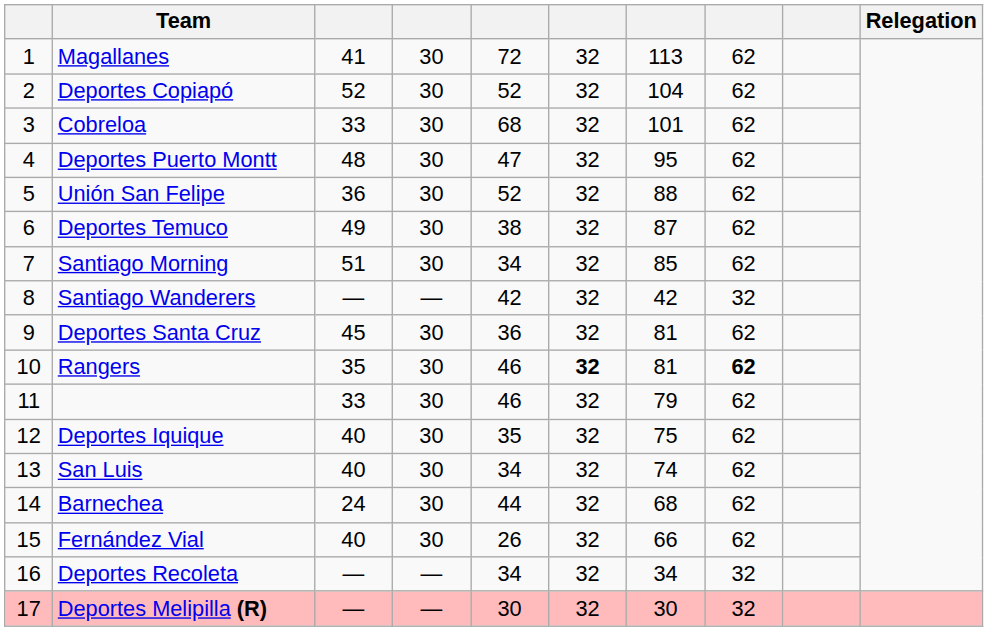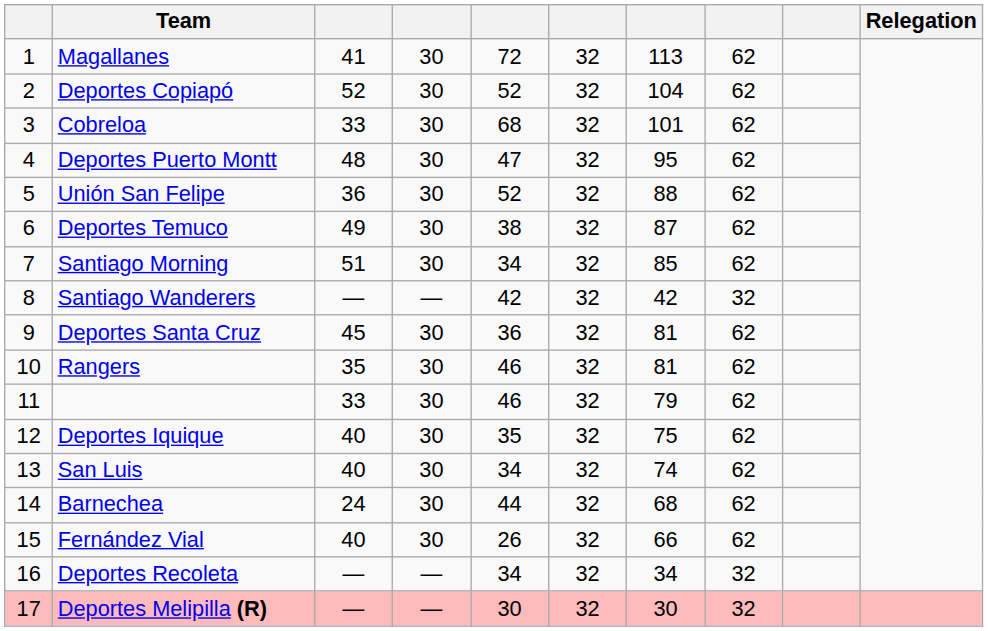(588, 366) bold -> (588, 366) normal
(744, 366) bold -> (744, 366) normal
